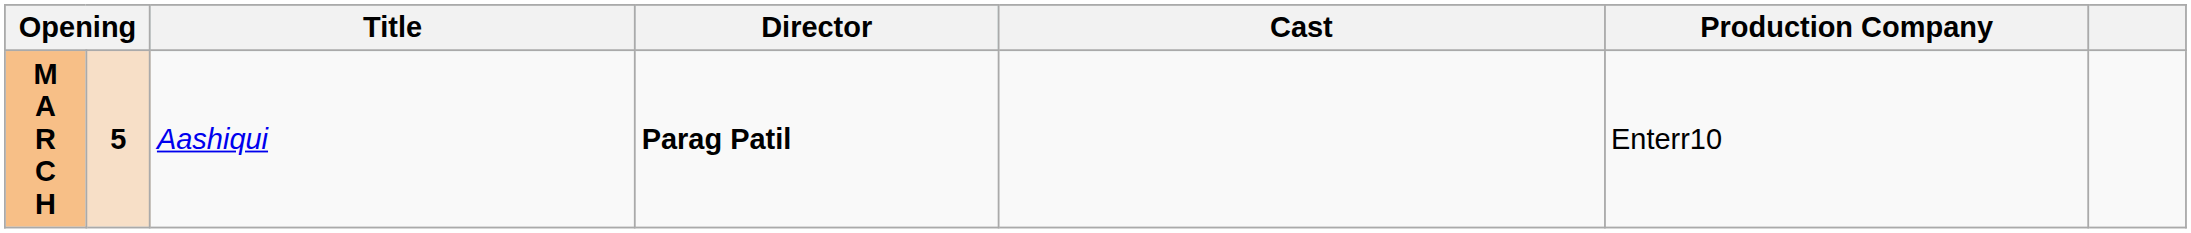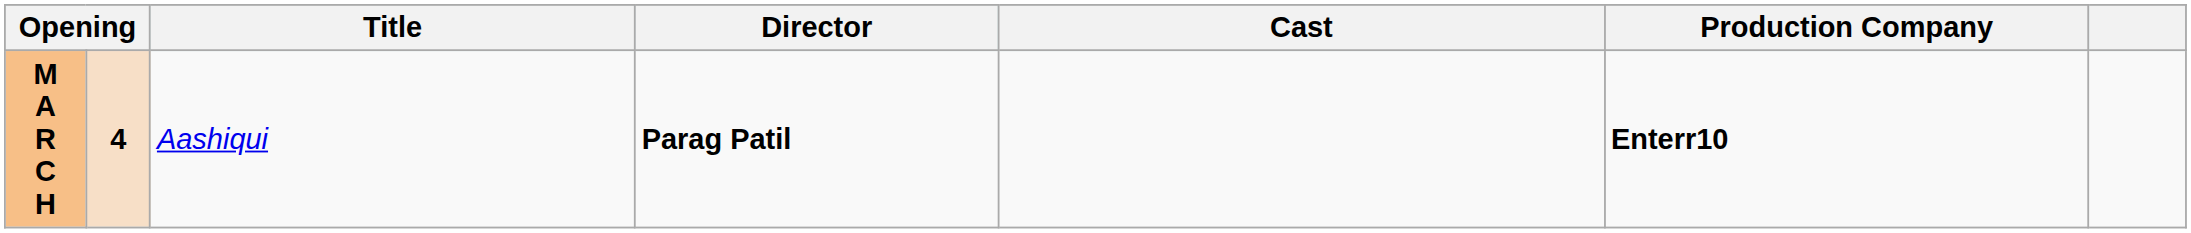(118, 138) 5 -> (118, 138) 4
(1667, 138) normal -> (1670, 138) bold
